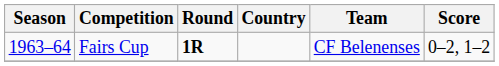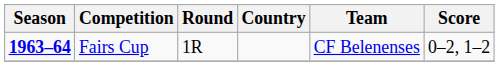(40, 46) normal -> (40, 46) bold
(193, 46) bold -> (192, 46) normal
